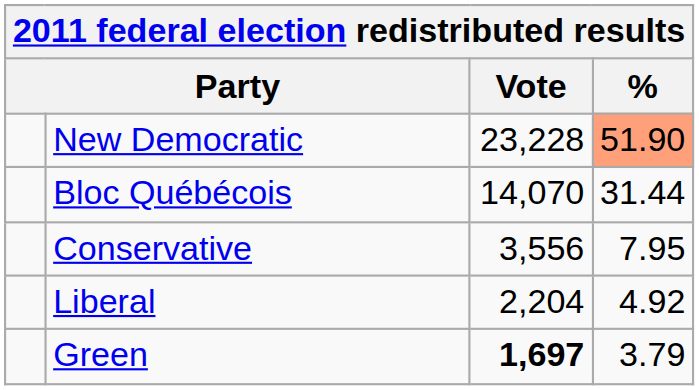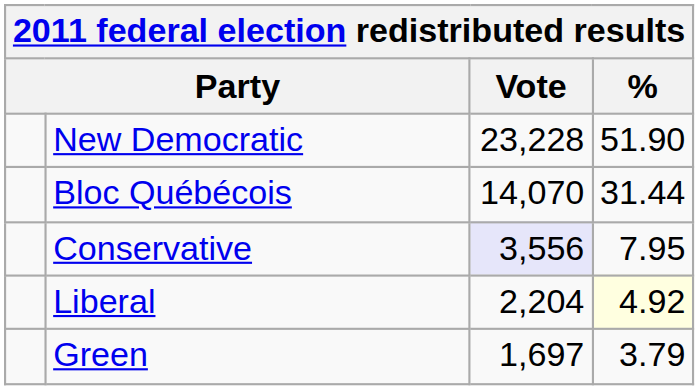(643, 139) lightsalmon background -> (643, 139) no background
(542, 247) no background -> (542, 247) lavender background
(652, 301) no background -> (652, 301) lightyellow background
(542, 355) bold -> (542, 355) normal
